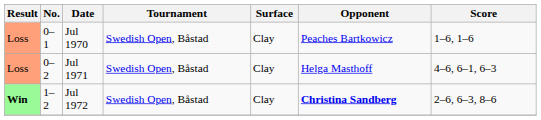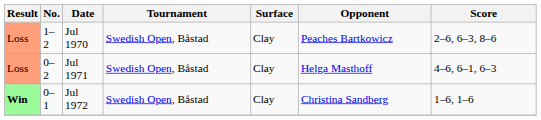(49, 37) 0–1 -> (49, 37) 1–2
(454, 37) 1–6, 1–6 -> (465, 37) 2–6, 6–3, 8–6
(49, 99) 1–2 -> (49, 99) 0–1
(349, 99) bold -> (345, 99) normal
(465, 99) 2–6, 6–3, 8–6 -> (454, 99) 1–6, 1–6
